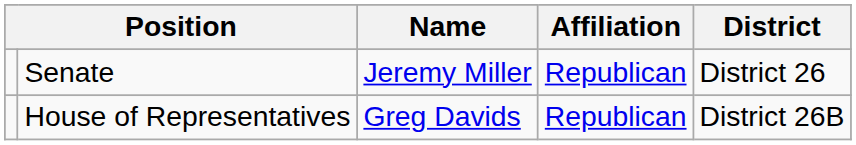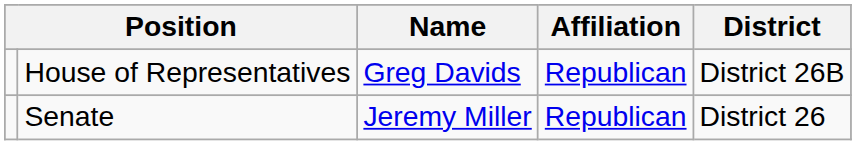rows swapped: (69, 71) <-> (187, 116)
